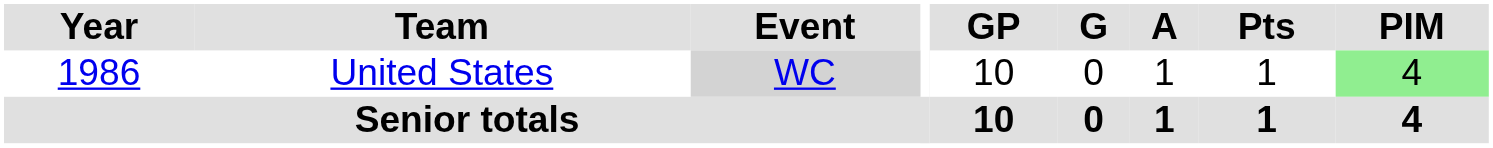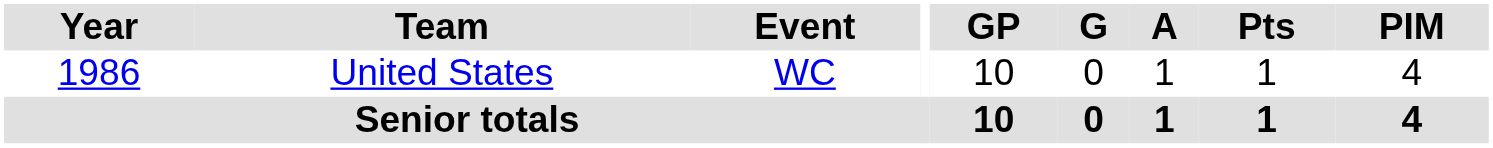(805, 72) lightgrey background -> (805, 72) no background
(1412, 72) lightgreen background -> (1412, 72) no background
